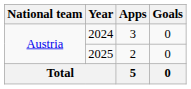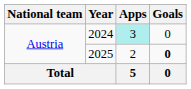(133, 34) no background -> (133, 34) paleturquoise background
(168, 53) normal -> (168, 53) bold
